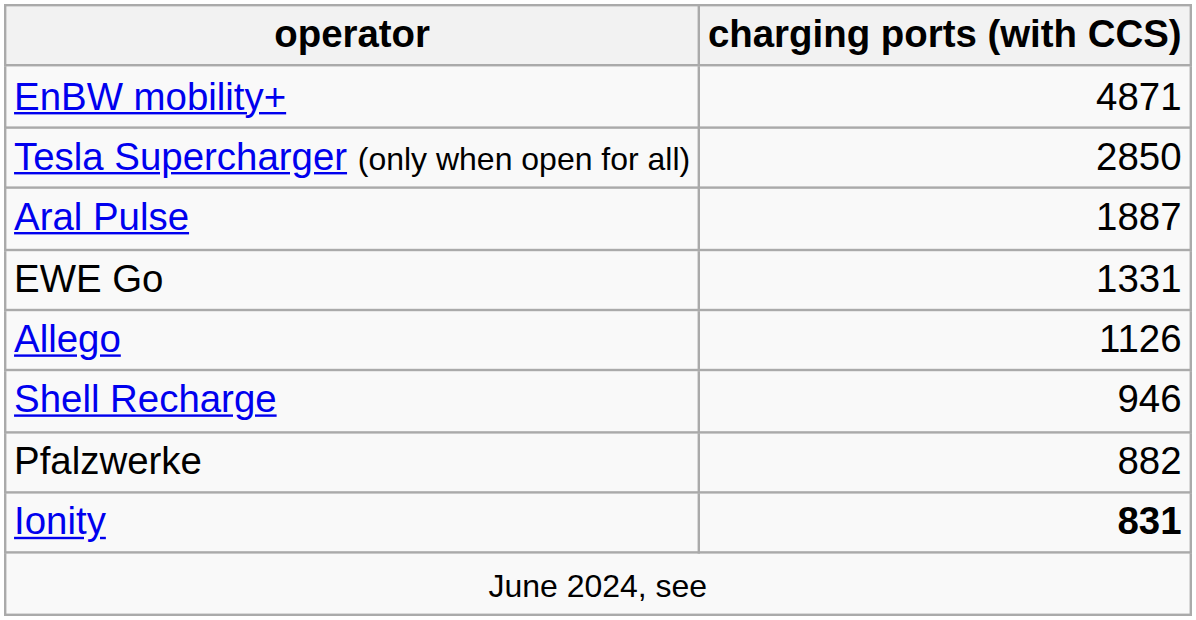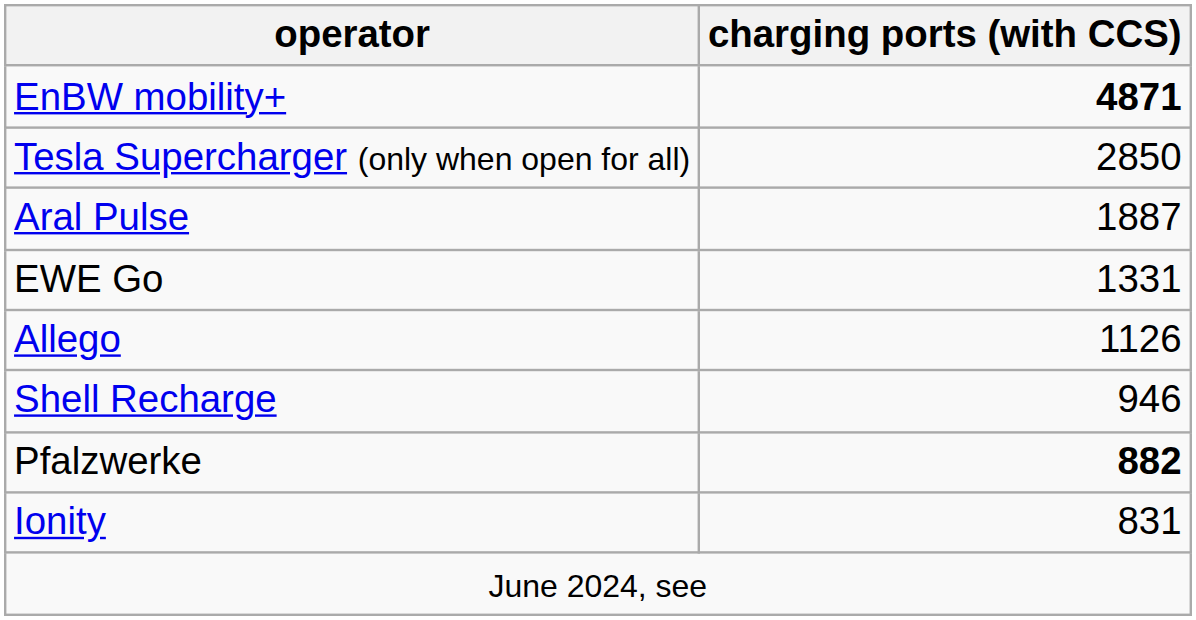(1139, 95) normal -> (1139, 95) bold
(1149, 461) normal -> (1149, 461) bold
(1149, 522) bold -> (1149, 522) normal
